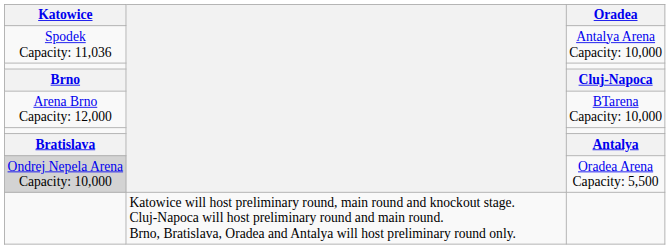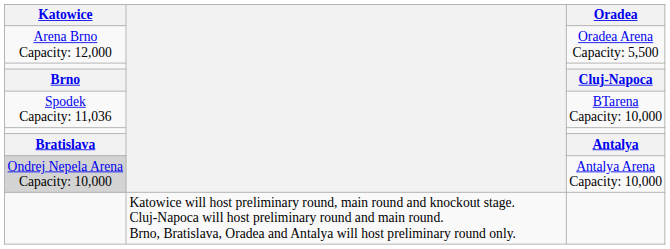(65, 44) Spodek Capacity: 11,036 -> (65, 44) Arena Brno Capacity: 12,000
(616, 44) Antalya Arena Capacity: 10,000 -> (616, 44) Oradea Arena Capacity: 5,500
(65, 109) Arena Brno Capacity: 12,000 -> (65, 109) Spodek Capacity: 11,036
(616, 173) Oradea Arena Capacity: 5,500 -> (616, 173) Antalya Arena Capacity: 10,000
